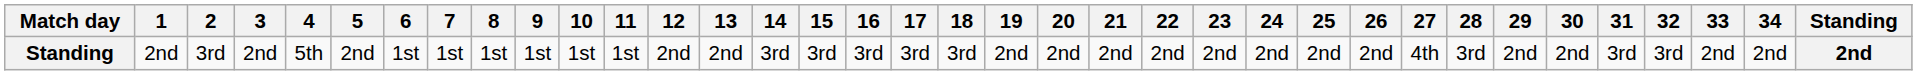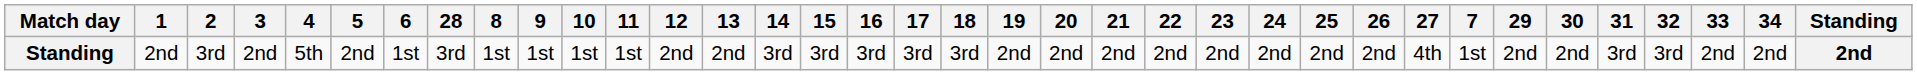columns swapped: (450, 21) <-> (1471, 21)
